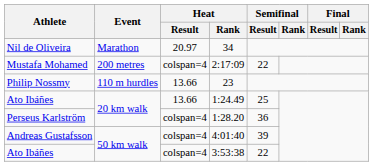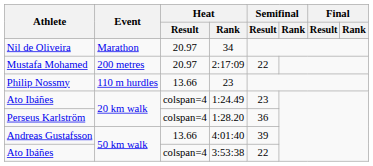(185, 65) colspan=4 -> (185, 65) 20.97
(185, 100) 13.66 -> (185, 100) colspan=4
(263, 100) 25 -> (263, 100) 23
(185, 135) colspan=4 -> (185, 135) 13.66
